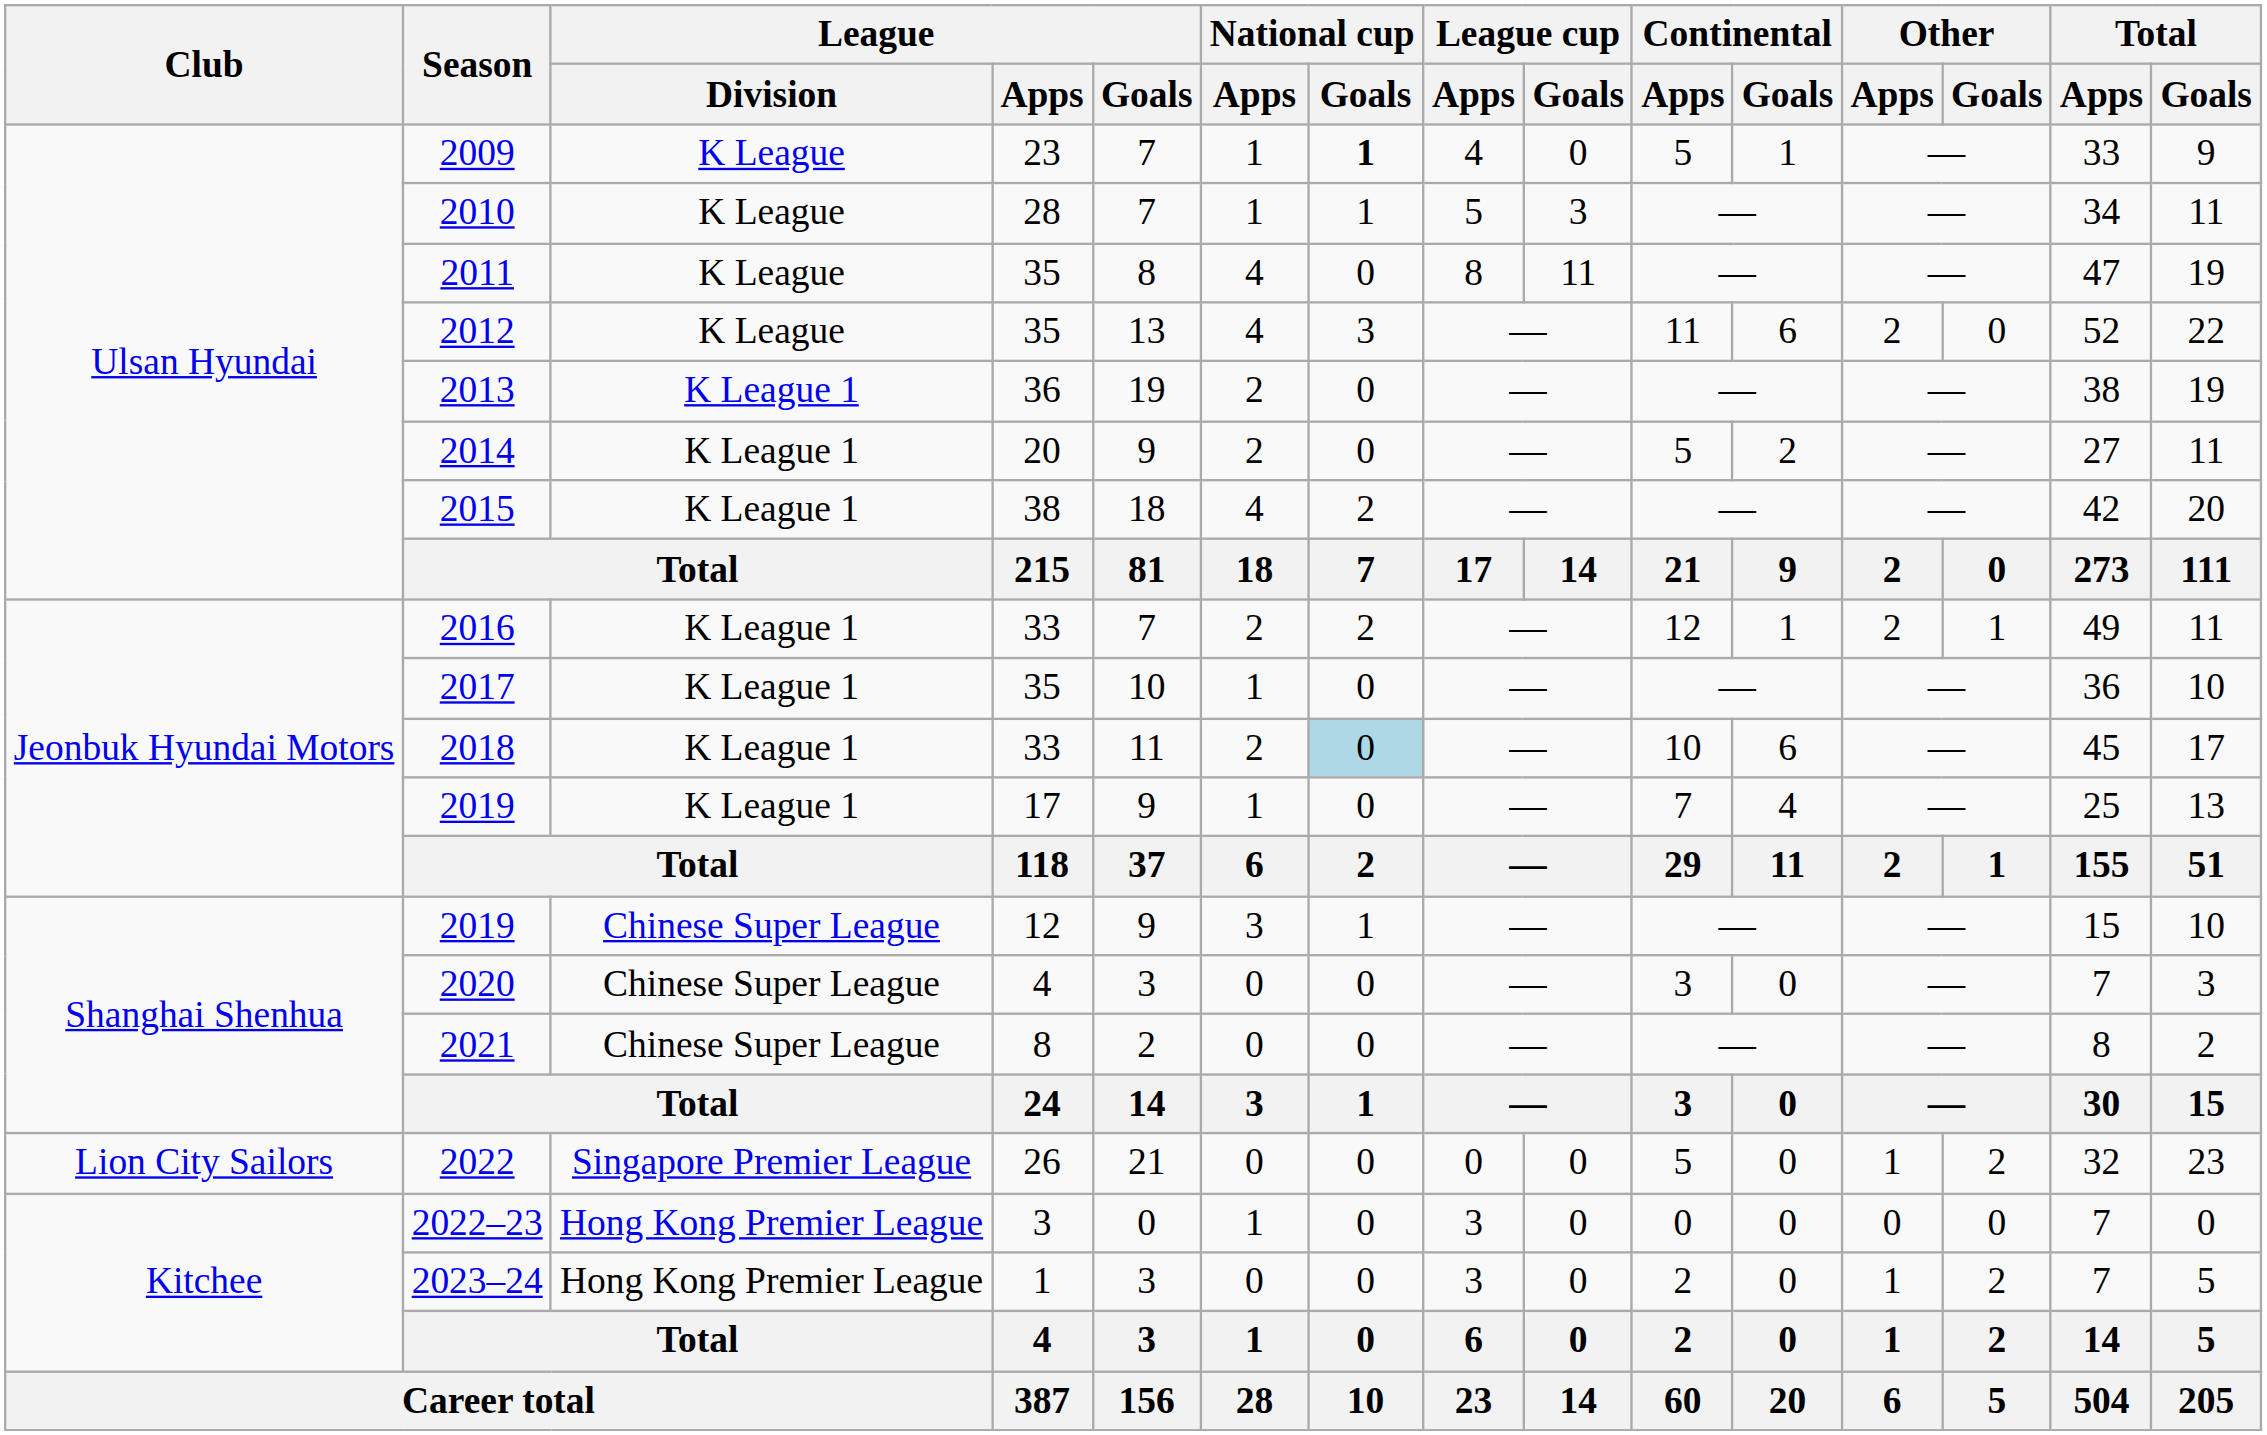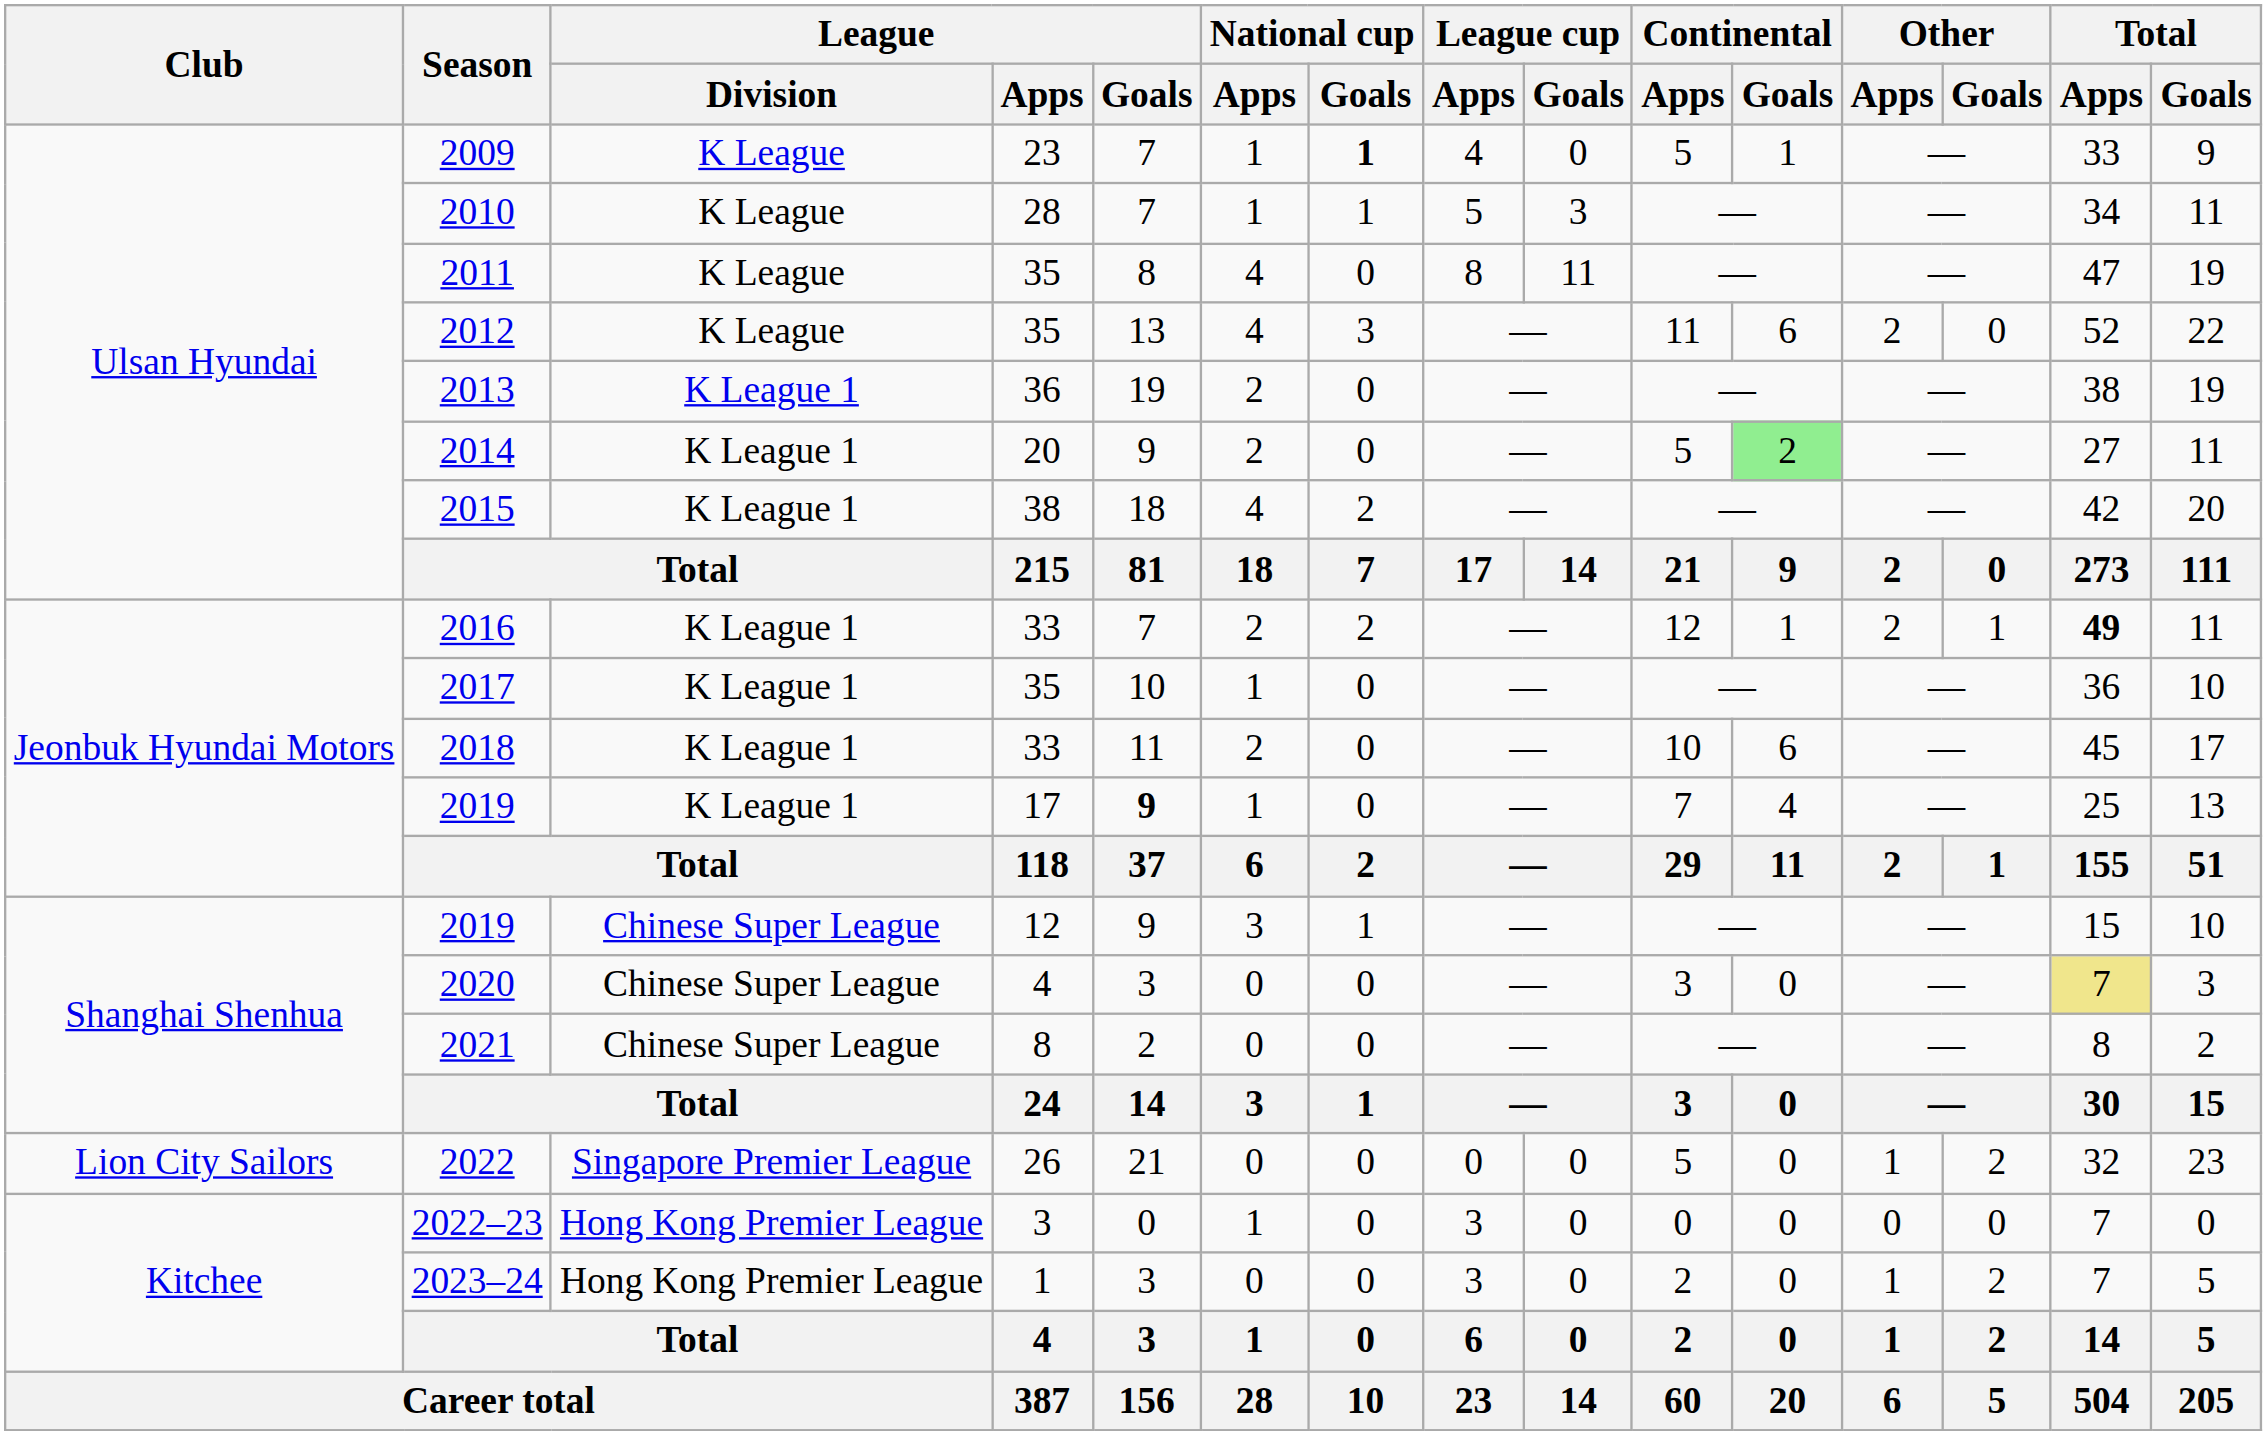(1788, 449) no background -> (1788, 449) lightgreen background
(2101, 627) normal -> (2101, 627) bold
(1366, 746) lightblue background -> (1366, 746) no background
(1147, 806) normal -> (1147, 806) bold
(2101, 984) no background -> (2101, 984) khaki background
